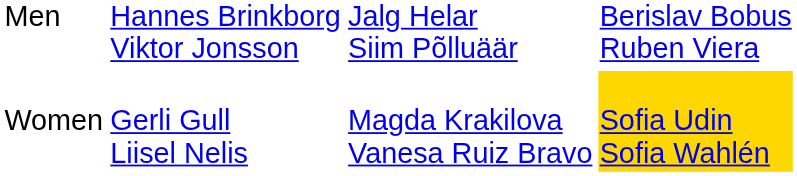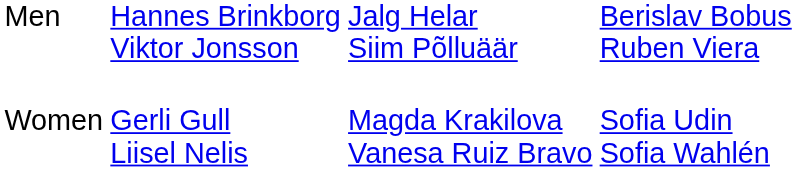(685, 137) gold background -> (685, 137) no background
